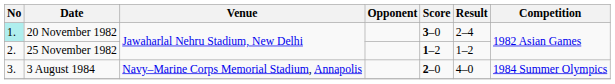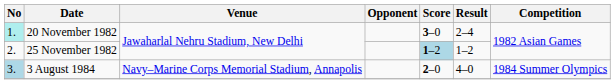(432, 50) no background -> (432, 50) lightblue background
(11, 69) no background -> (11, 69) lightblue background
